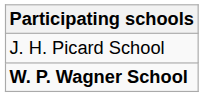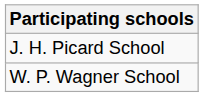(99, 77) bold -> (95, 77) normal
